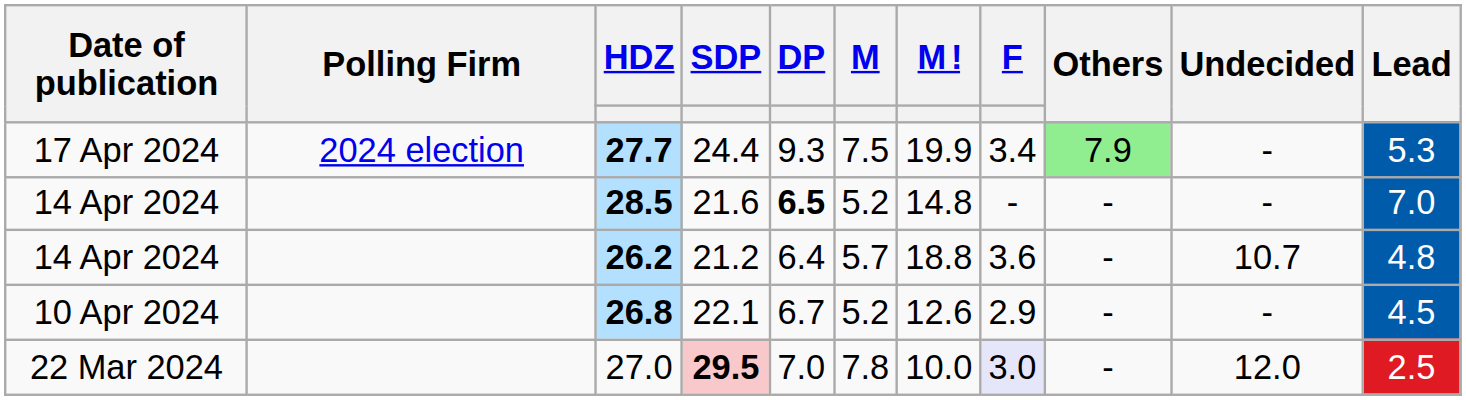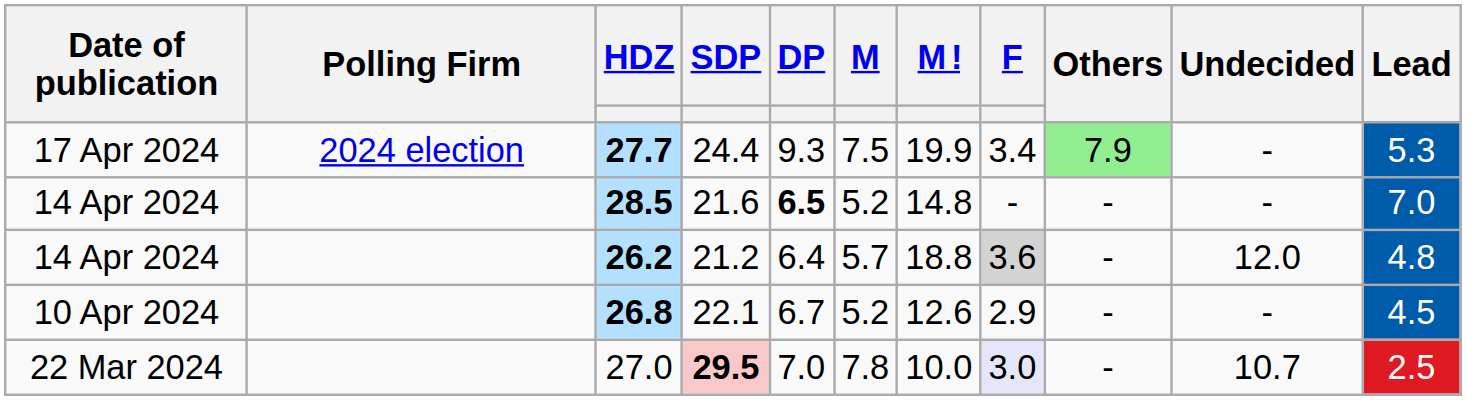(1012, 258) no background -> (1012, 258) lightgrey background
(1267, 258) 10.7 -> (1267, 258) 12.0
(1267, 367) 12.0 -> (1267, 367) 10.7
